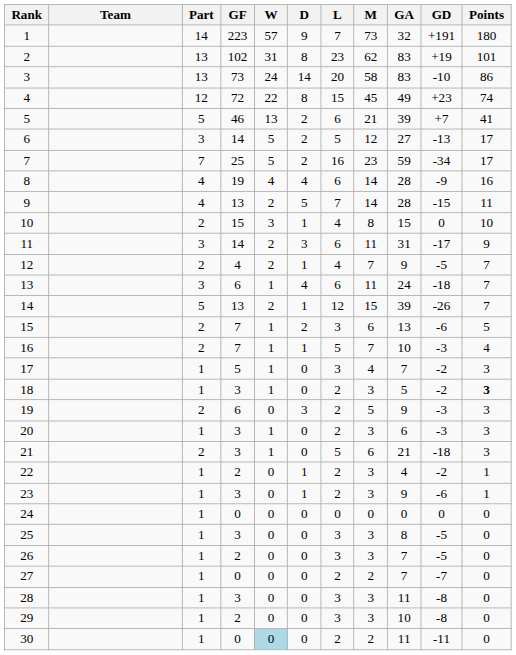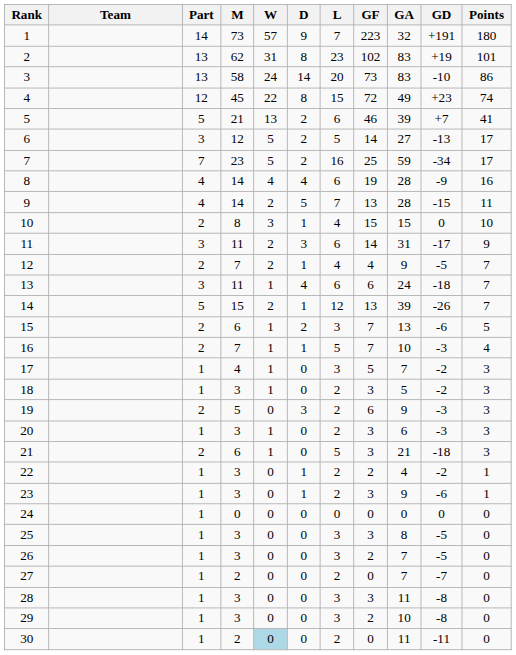columns swapped: (371, 14) <-> (238, 14)
(487, 389) bold -> (487, 389) normal
